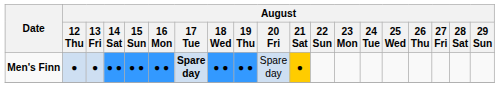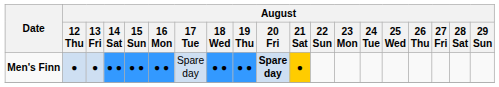(191, 67) bold -> (191, 67) normal
(273, 67) normal -> (273, 67) bold
